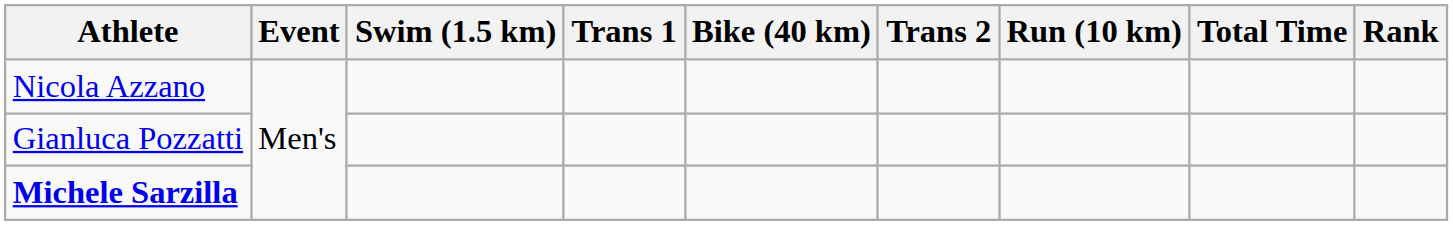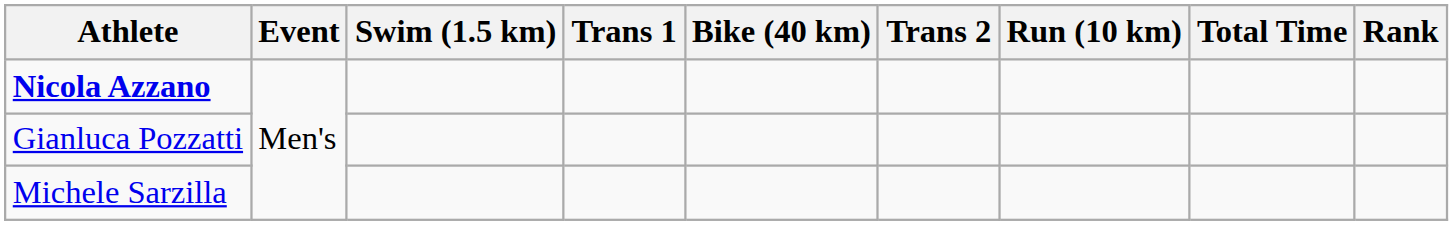(109, 85) normal -> (112, 85) bold
(125, 192) bold -> (120, 192) normal
